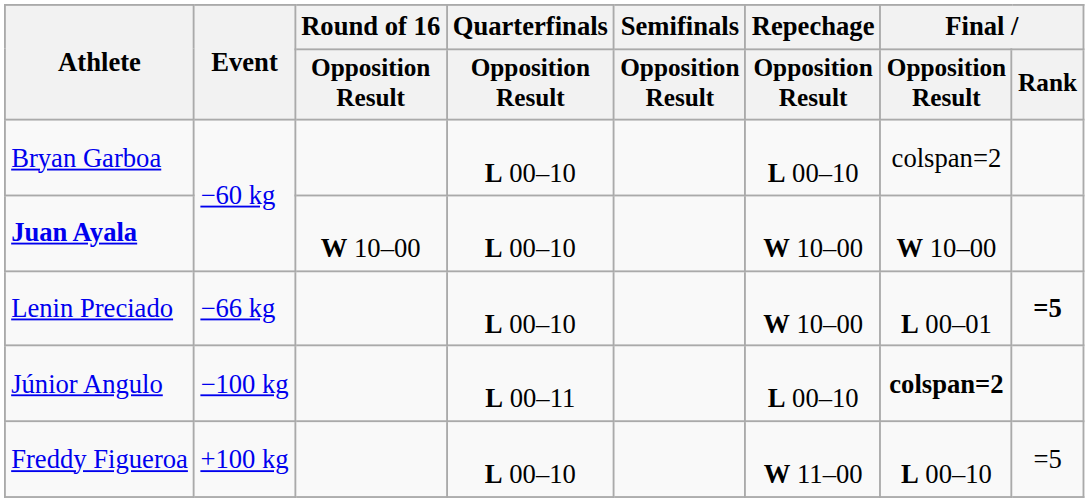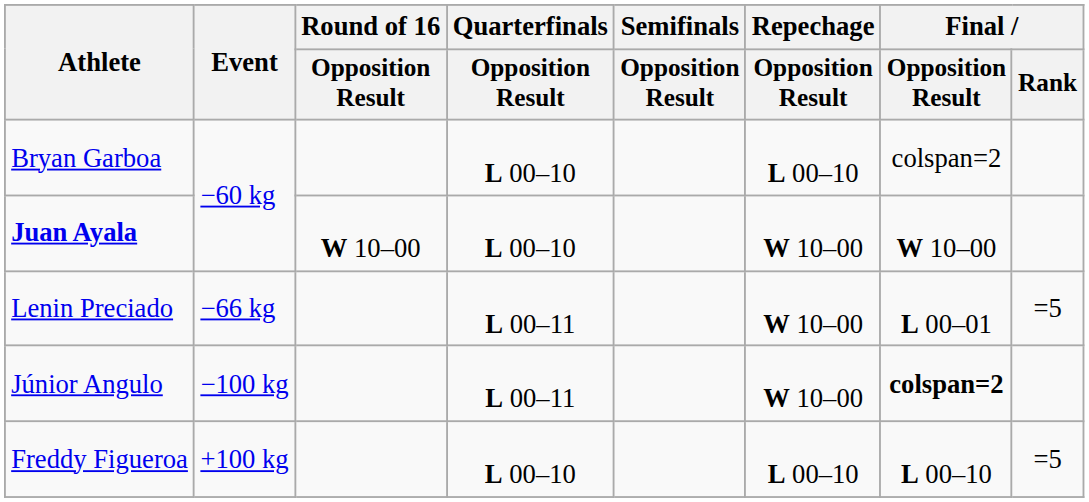(530, 324) L 00–10 -> (530, 324) L 00–11
(1048, 308) bold -> (1048, 308) normal
(813, 399) L 00–10 -> (813, 399) W 10–00
(813, 474) W 11–00 -> (813, 474) L 00–10
